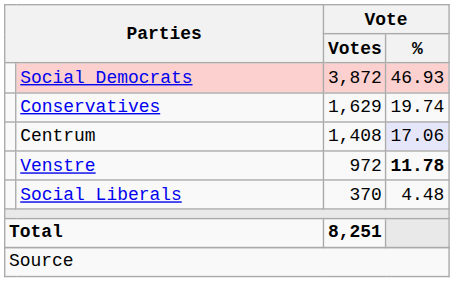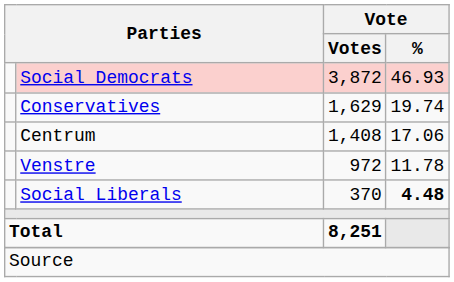(417, 136) lavender background -> (417, 136) no background
(417, 166) bold -> (417, 166) normal
(423, 195) normal -> (423, 195) bold
